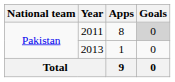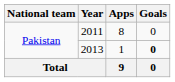(153, 31) lightgrey background -> (153, 31) no background
(153, 49) normal -> (153, 49) bold
